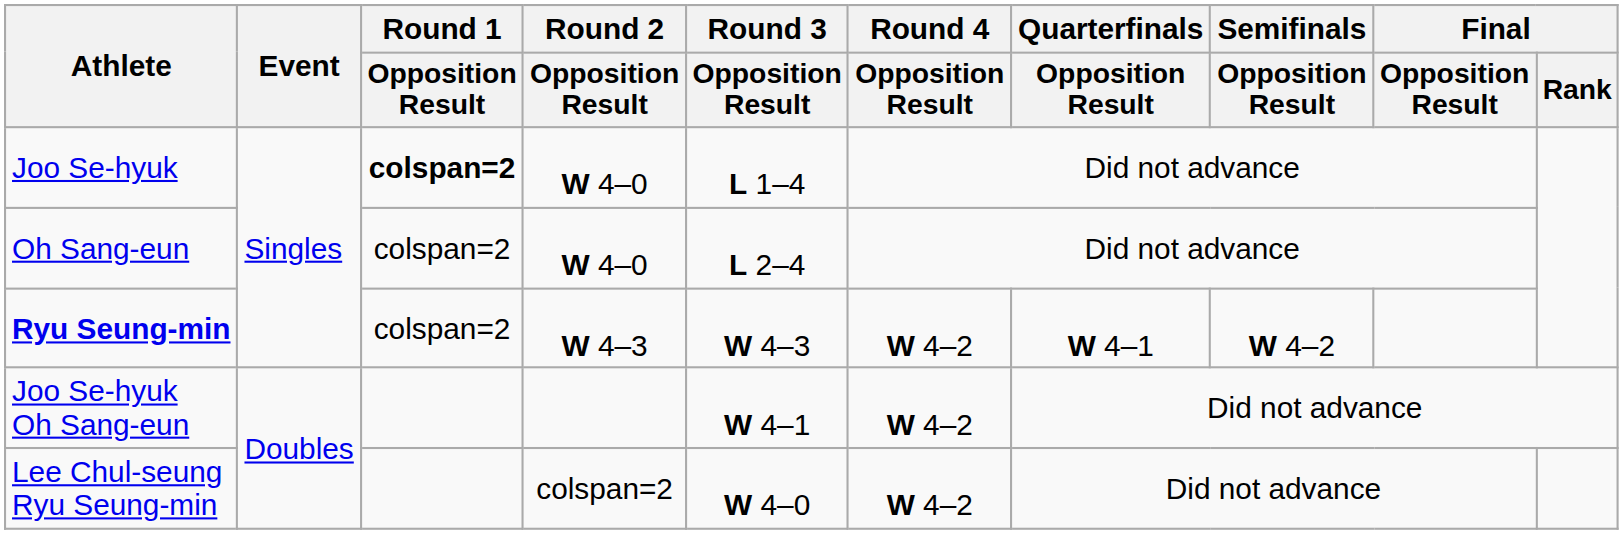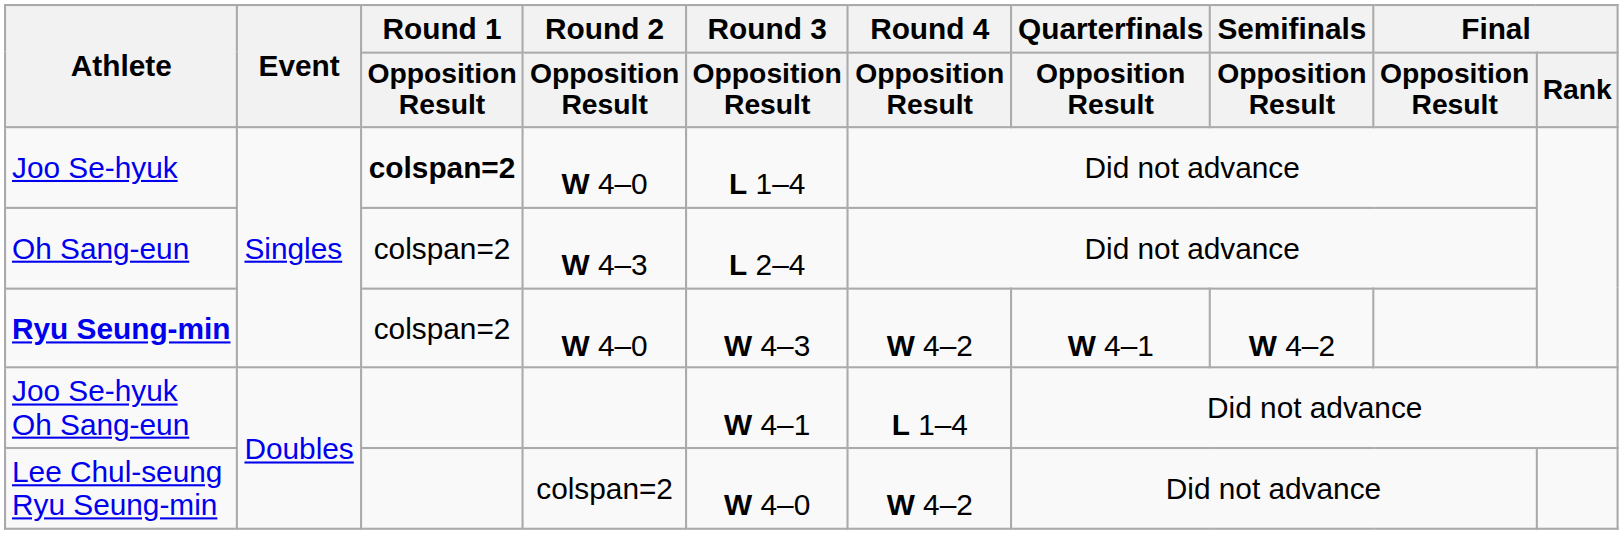(605, 265) W 4–0 -> (605, 265) W 4–3
(605, 345) W 4–3 -> (605, 345) W 4–0
(930, 425) W 4–2 -> (930, 425) L 1–4
